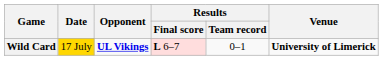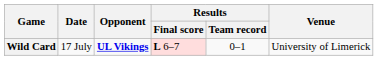(76, 47) gold background -> (76, 47) no background
(324, 47) bold -> (321, 47) normal
